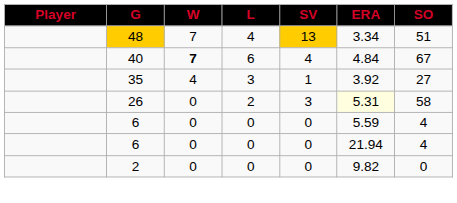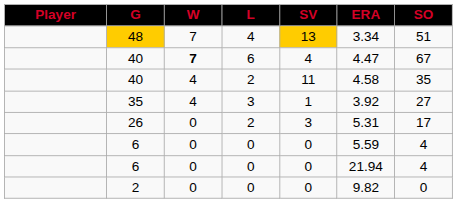(366, 58) 4.84 -> (366, 58) 4.47
+ row: (136, 79)
(366, 101) lightyellow background -> (366, 123) no background
(423, 101) 58 -> (423, 123) 17
